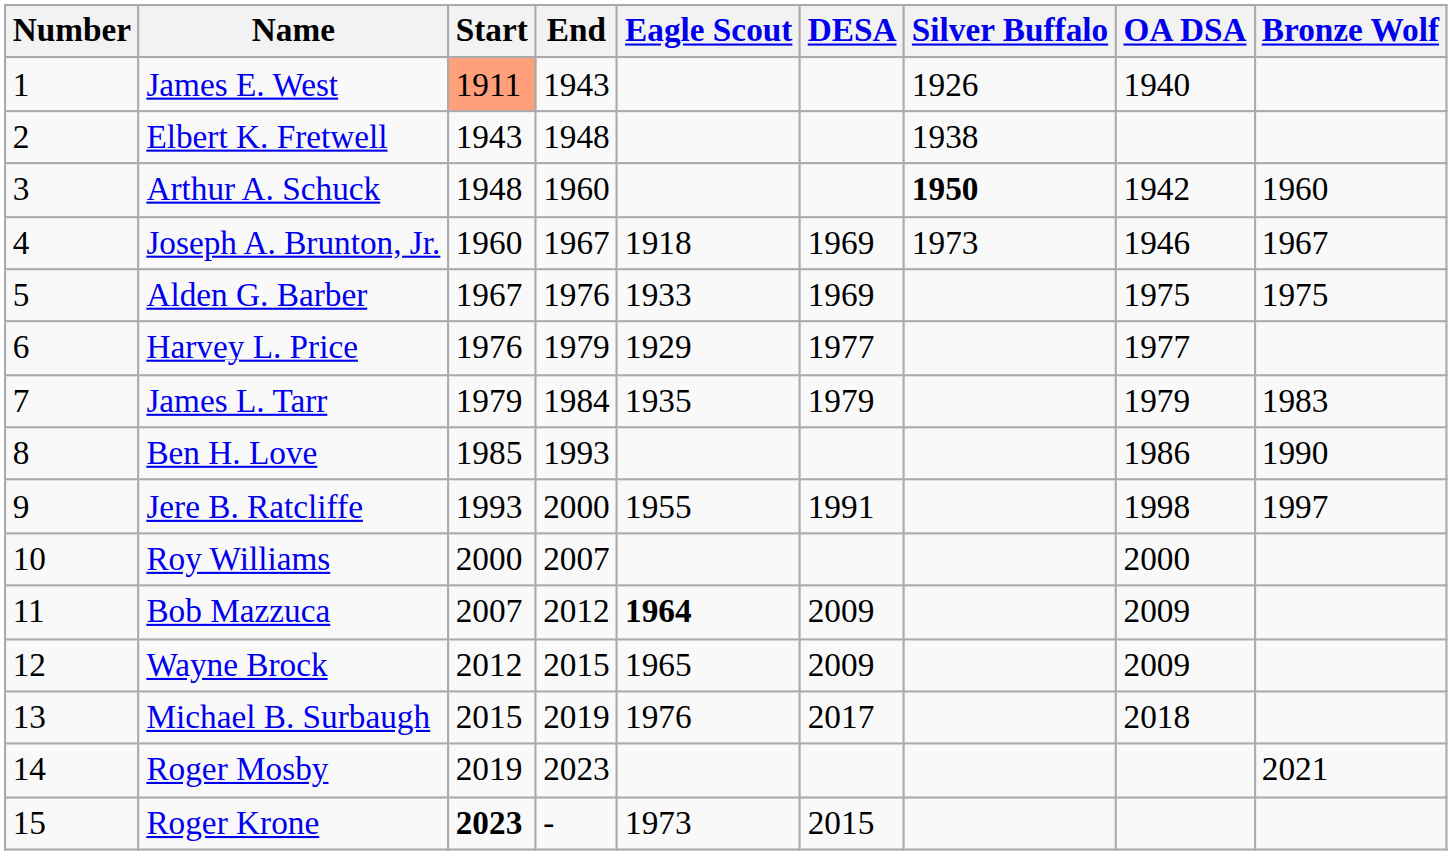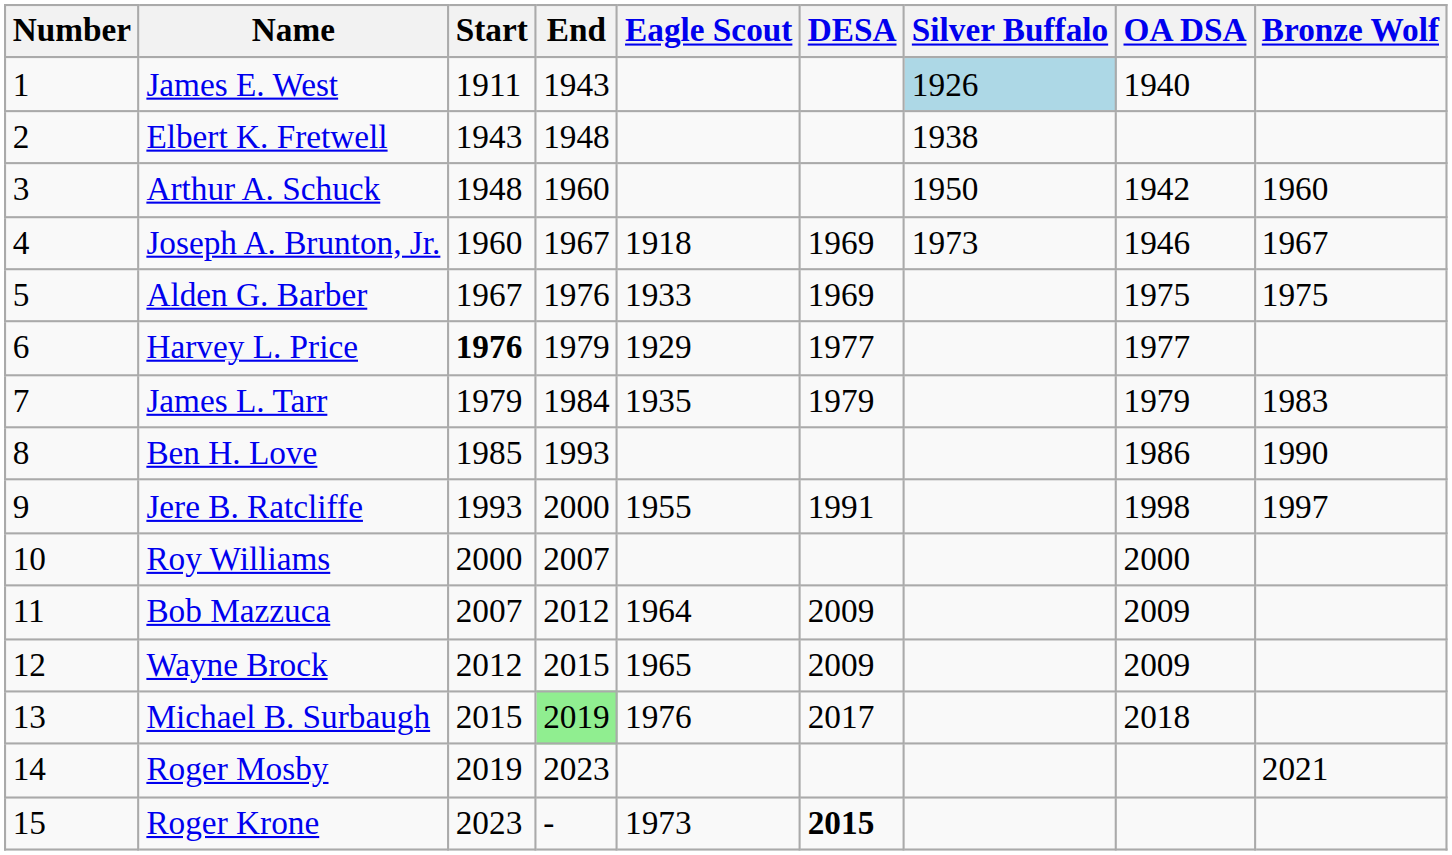(488, 83) lightsalmon background -> (488, 83) no background
(945, 83) no background -> (945, 83) lightblue background
(945, 189) bold -> (945, 189) normal
(489, 347) normal -> (489, 347) bold
(658, 611) bold -> (658, 611) normal
(576, 717) no background -> (576, 717) lightgreen background
(489, 822) bold -> (489, 822) normal
(841, 822) normal -> (841, 822) bold
